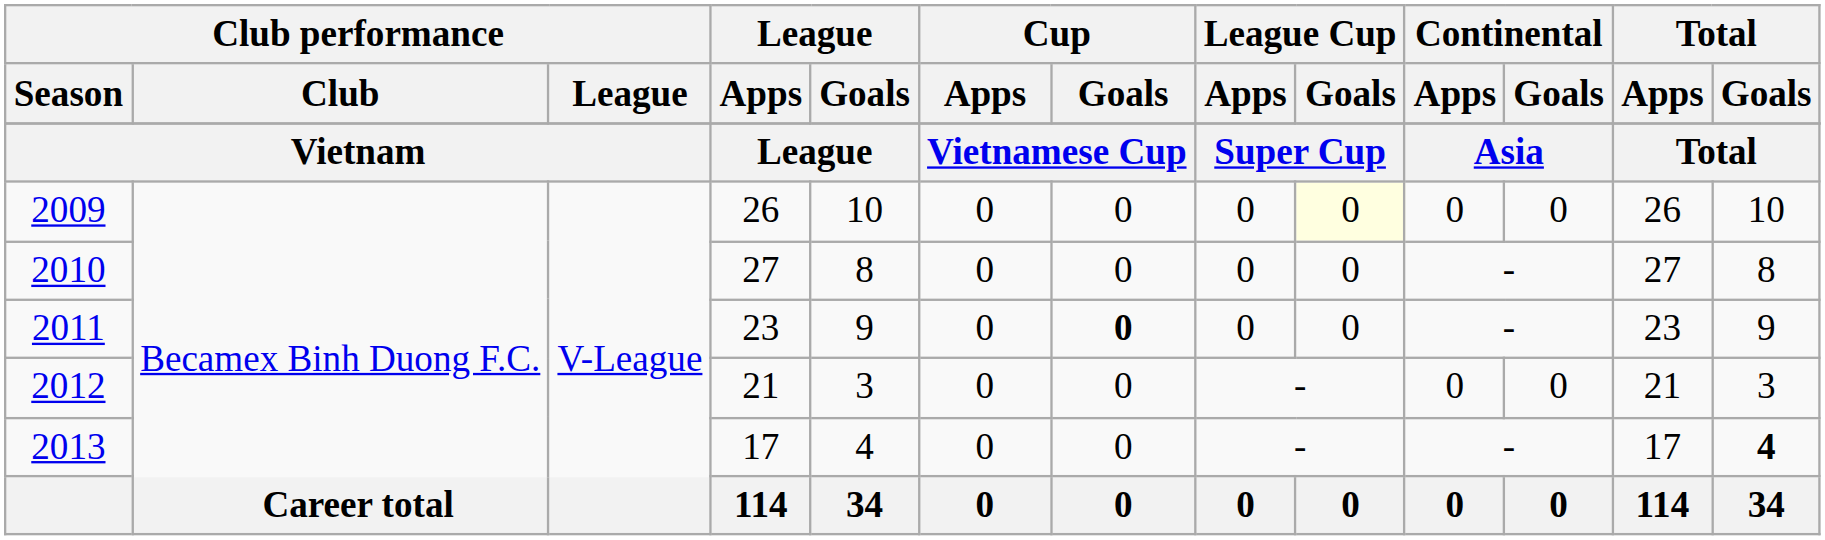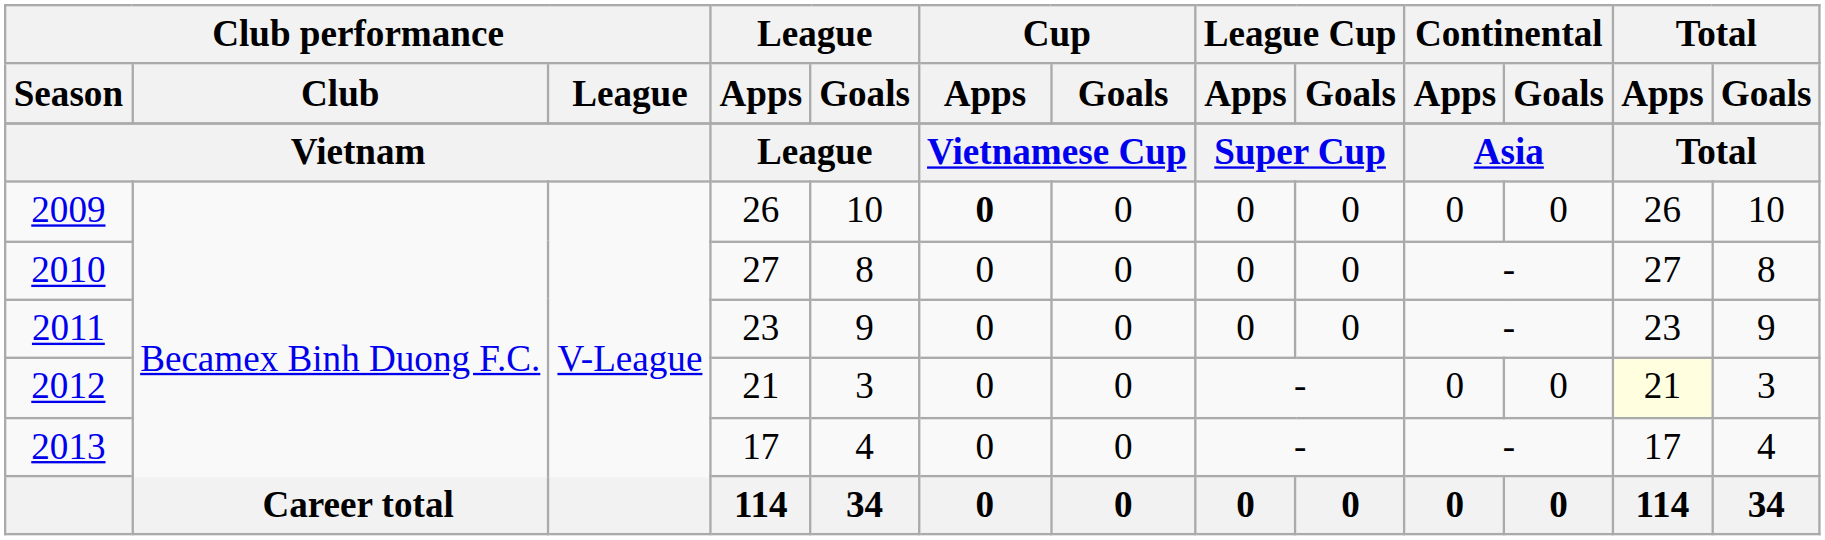(985, 210) normal -> (985, 210) bold
(1350, 210) lightyellow background -> (1350, 210) no background
(1123, 328) bold -> (1123, 328) normal
(1662, 387) no background -> (1662, 387) lightyellow background
(1766, 446) bold -> (1766, 446) normal
